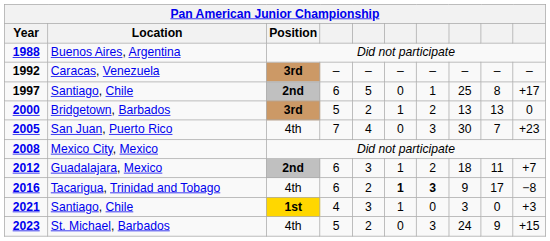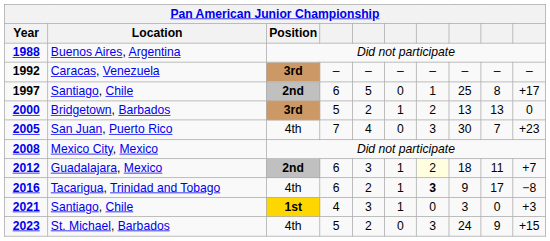(433, 168) no background -> (433, 168) lightyellow background
(400, 187) bold -> (400, 187) normal
